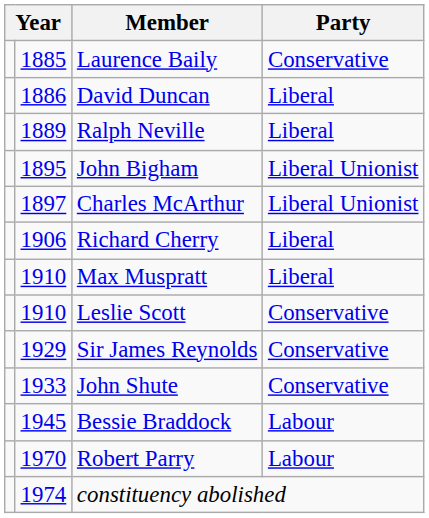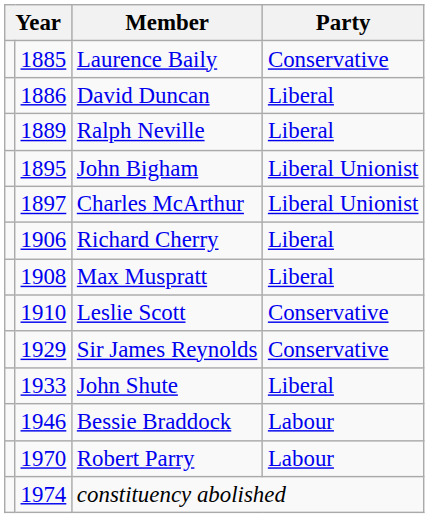(43, 276) 1910 -> (43, 276) 1908
(328, 385) Conservative -> (301, 385) Liberal
(43, 421) 1945 -> (43, 421) 1946
